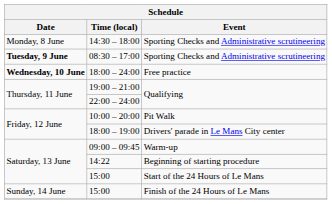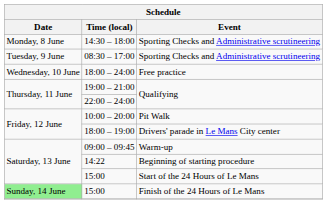(37, 57) bold -> (35, 57) normal
(46, 72) bold -> (43, 72) normal
(36, 191) no background -> (36, 191) lightgreen background
